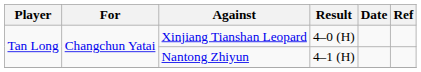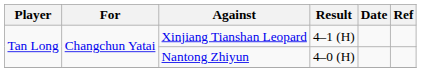(334, 36) 4–0 (H) -> (334, 36) 4–1 (H)
(334, 57) 4–1 (H) -> (334, 57) 4–0 (H)
